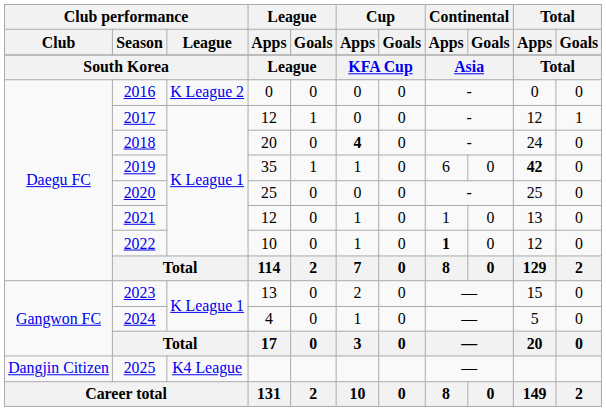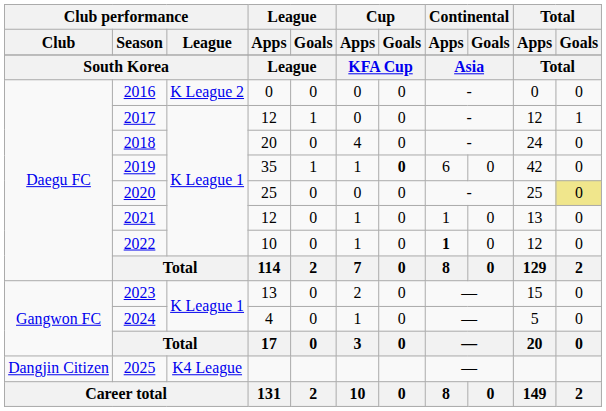(358, 142) bold -> (358, 142) normal
(402, 167) normal -> (402, 167) bold
(535, 167) bold -> (535, 167) normal
(579, 192) no background -> (579, 192) khaki background
